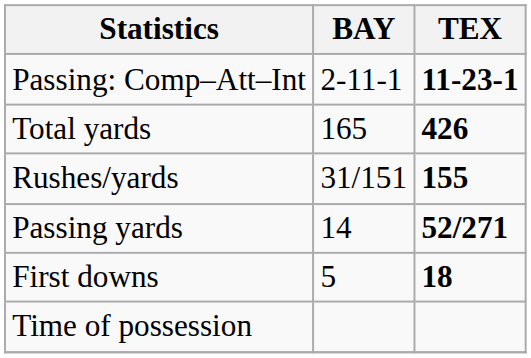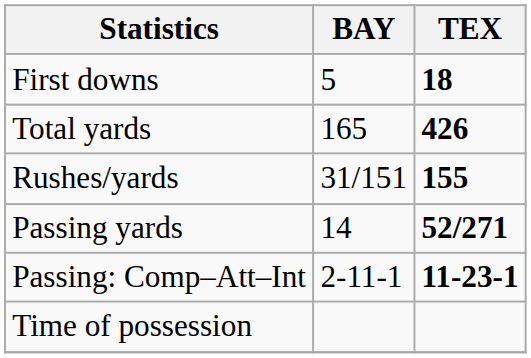rows swapped: (85, 276) <-> (159, 78)
